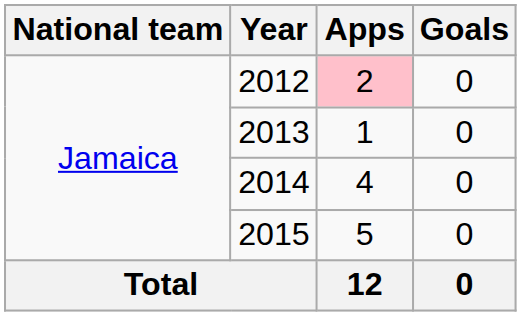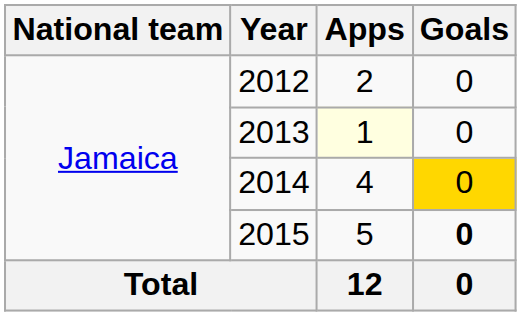(365, 81) pink background -> (365, 81) no background
(365, 132) no background -> (365, 132) lightyellow background
(464, 183) no background -> (464, 183) gold background
(464, 234) normal -> (464, 234) bold
